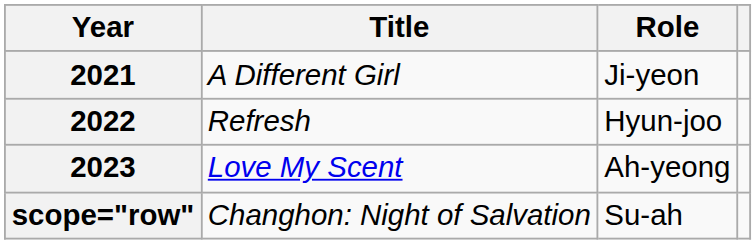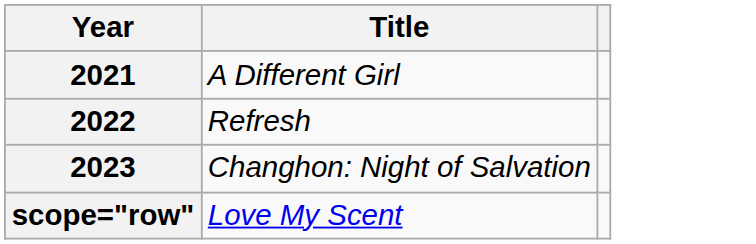- column: (667, 27)
(305, 167) Love My Scent -> (399, 167) Changhon: Night of Salvation
(399, 214) Changhon: Night of Salvation -> (305, 214) Love My Scent
